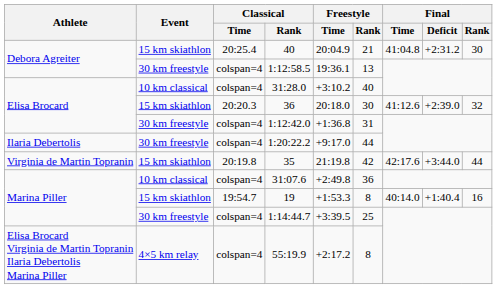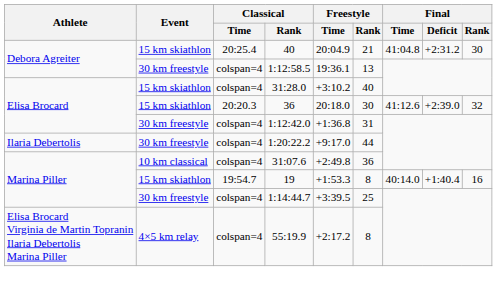(173, 87) 10 km classical -> (175, 87) 15 km skiathlon
- row: (289, 161)
